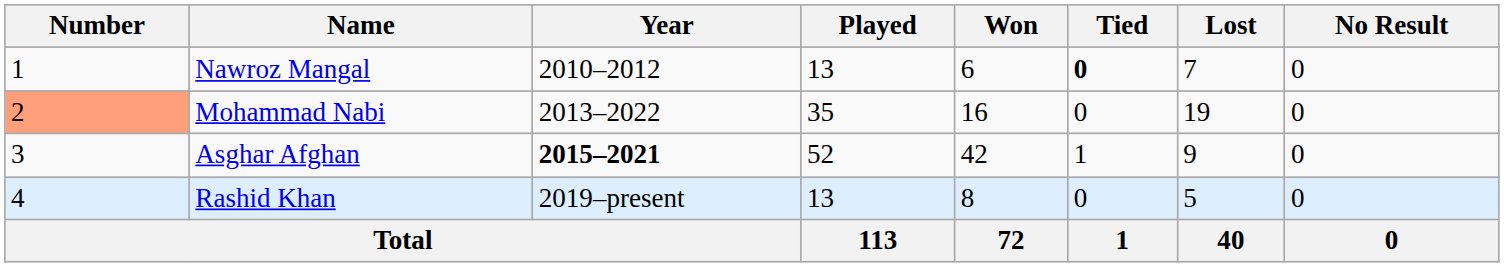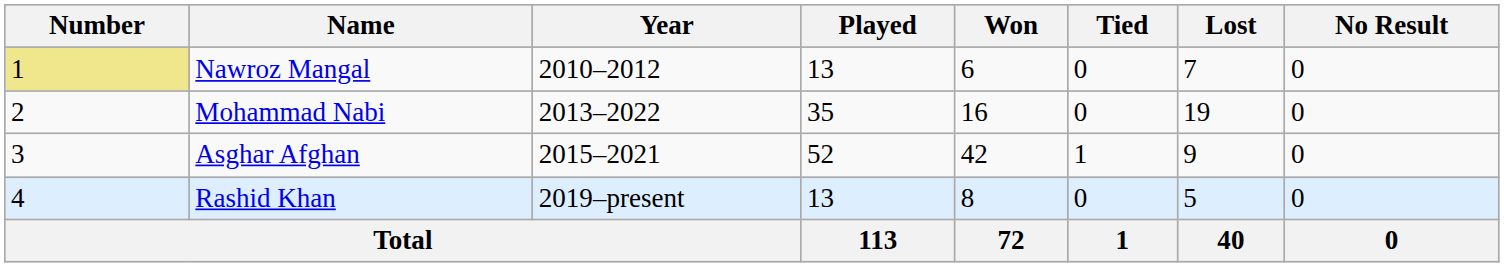(18, 68) no background -> (18, 68) khaki background
(1080, 68) bold -> (1080, 68) normal
(18, 111) lightsalmon background -> (18, 111) no background
(600, 154) bold -> (600, 154) normal
